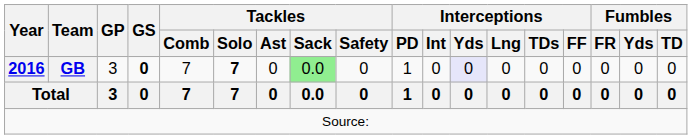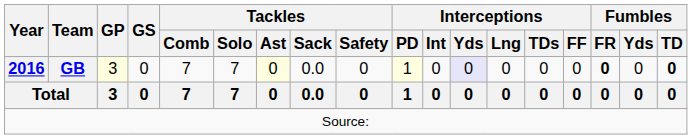(113, 69) no background -> (113, 69) lightyellow background
(144, 69) bold -> (144, 69) normal
(235, 69) bold -> (235, 69) normal
(273, 69) no background -> (273, 69) lightyellow background
(313, 69) lightgreen background -> (313, 69) no background
(407, 69) no background -> (407, 69) lightyellow background
(605, 69) normal -> (605, 69) bold
(672, 69) normal -> (672, 69) bold
